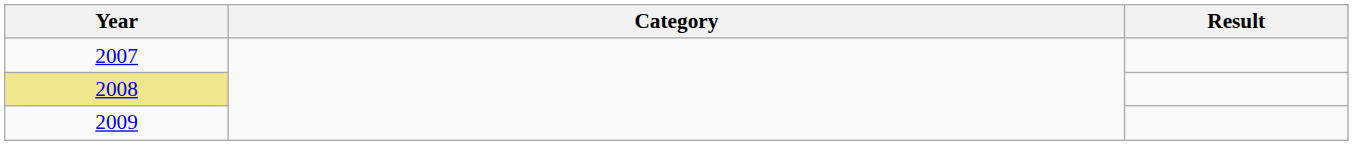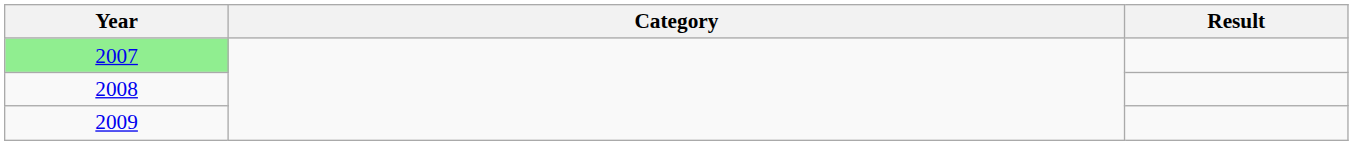(117, 55) no background -> (117, 55) lightgreen background
(117, 88) khaki background -> (117, 88) no background
